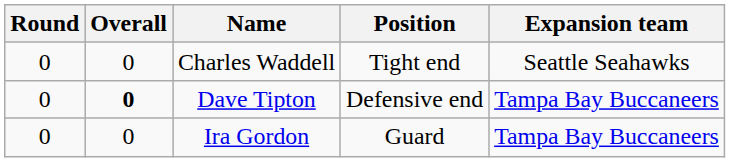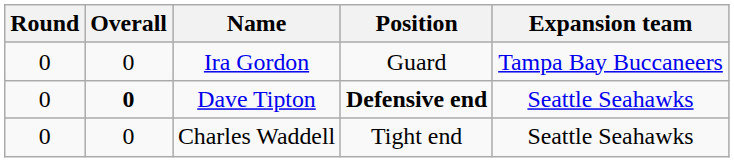rows swapped: (257, 136) <-> (257, 61)
(415, 99) normal -> (417, 99) bold
(606, 99) Tampa Bay Buccaneers -> (610, 99) Seattle Seahawks
